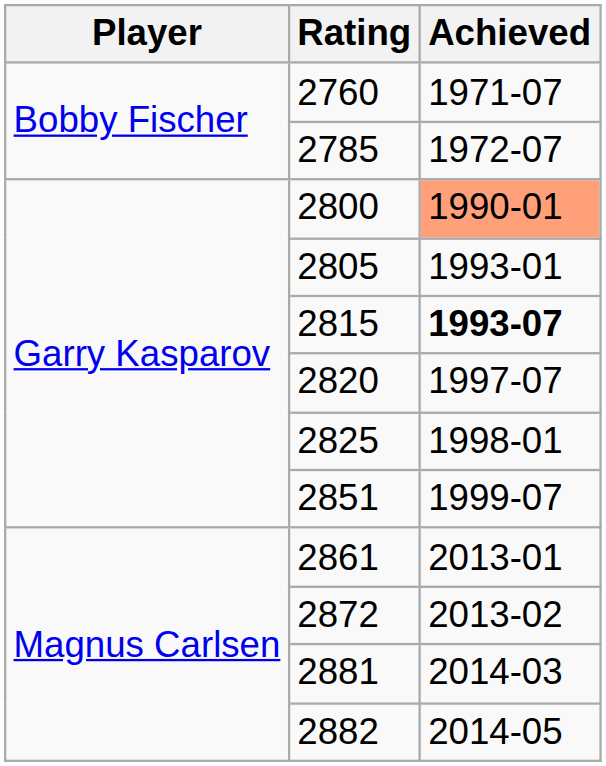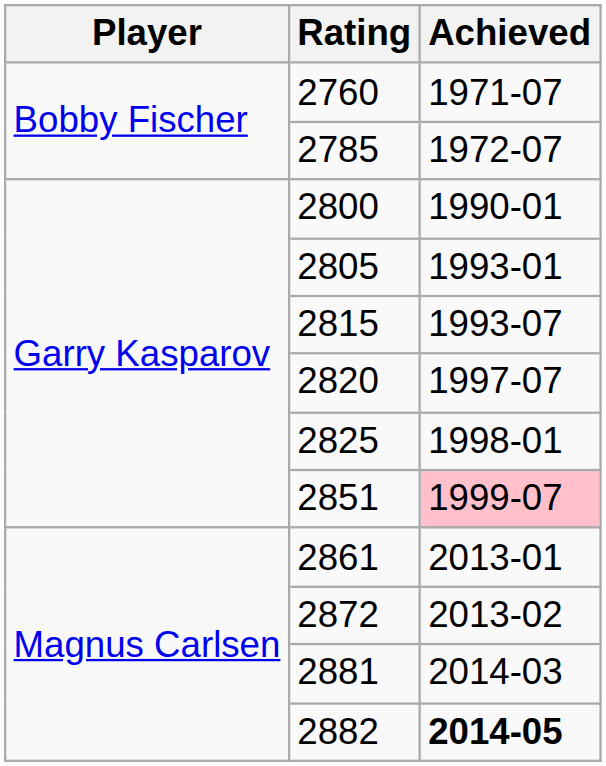(495, 207) lightsalmon background -> (495, 207) no background
(495, 324) bold -> (495, 324) normal
(495, 498) no background -> (495, 498) pink background
(495, 730) normal -> (495, 730) bold
